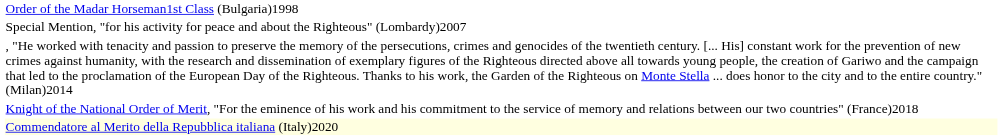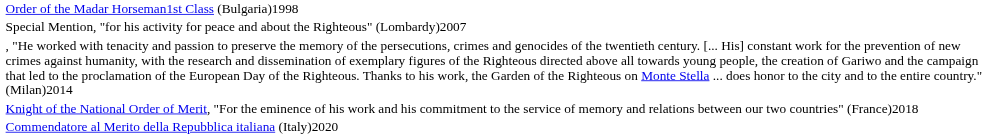(172, 126) lightyellow background -> (172, 126) no background
